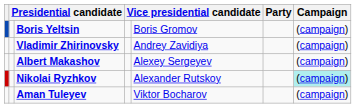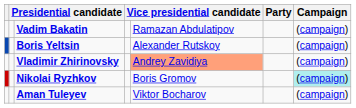+ row: (52, 29)
(165, 29) Boris Gromov -> (176, 45) Alexander Rutskoy
(171, 45) no background -> (170, 62) lightsalmon background
- row: (58, 62)
(177, 78) Alexander Rutskoy -> (164, 78) Boris Gromov
